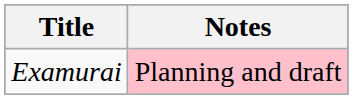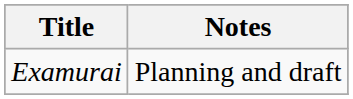(238, 71) pink background -> (238, 71) no background
